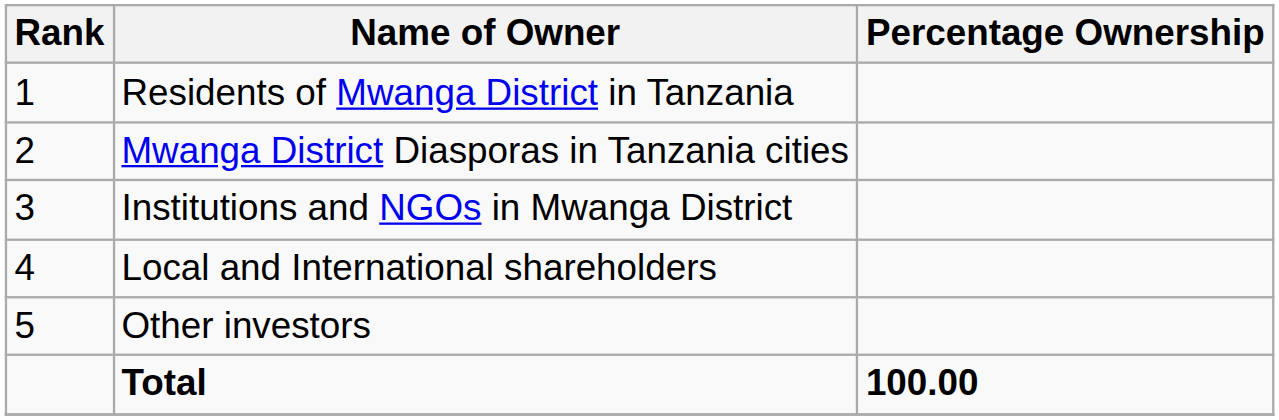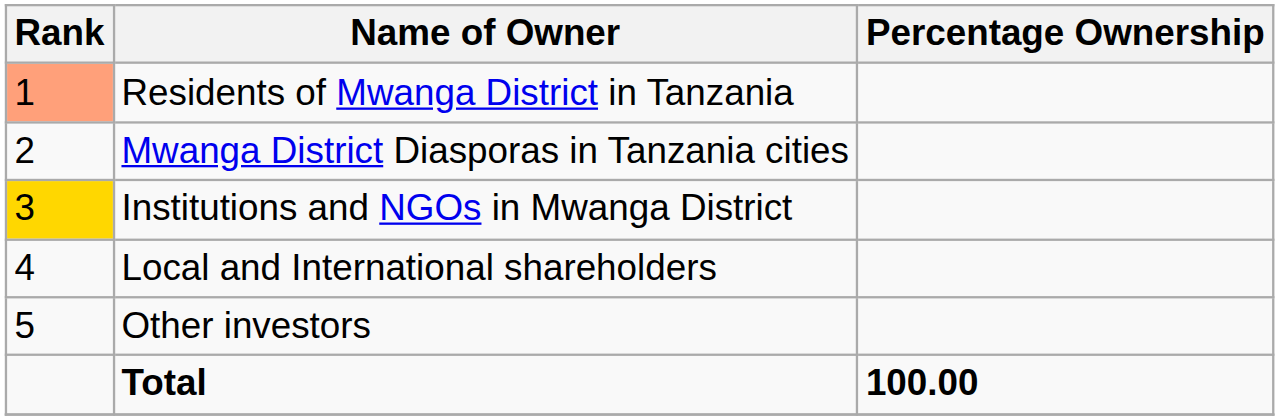(25, 92) no background -> (25, 92) lightsalmon background
(25, 208) no background -> (25, 208) gold background
